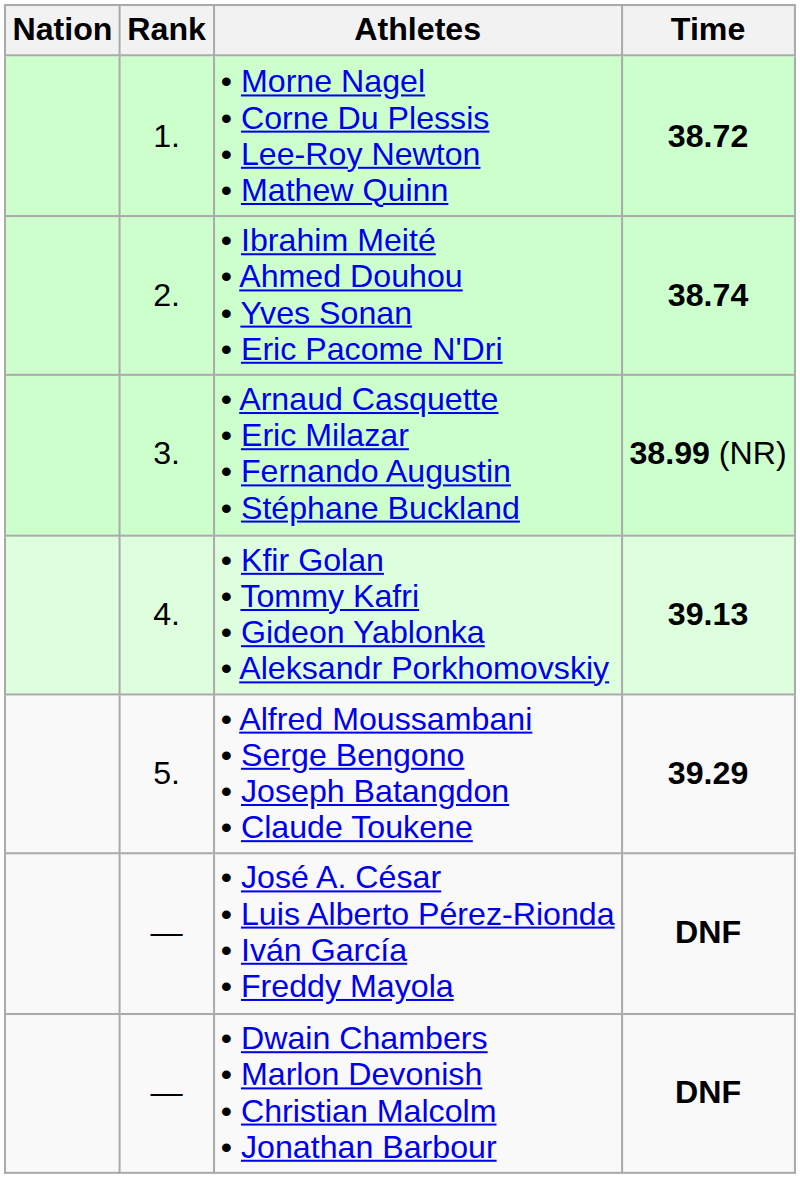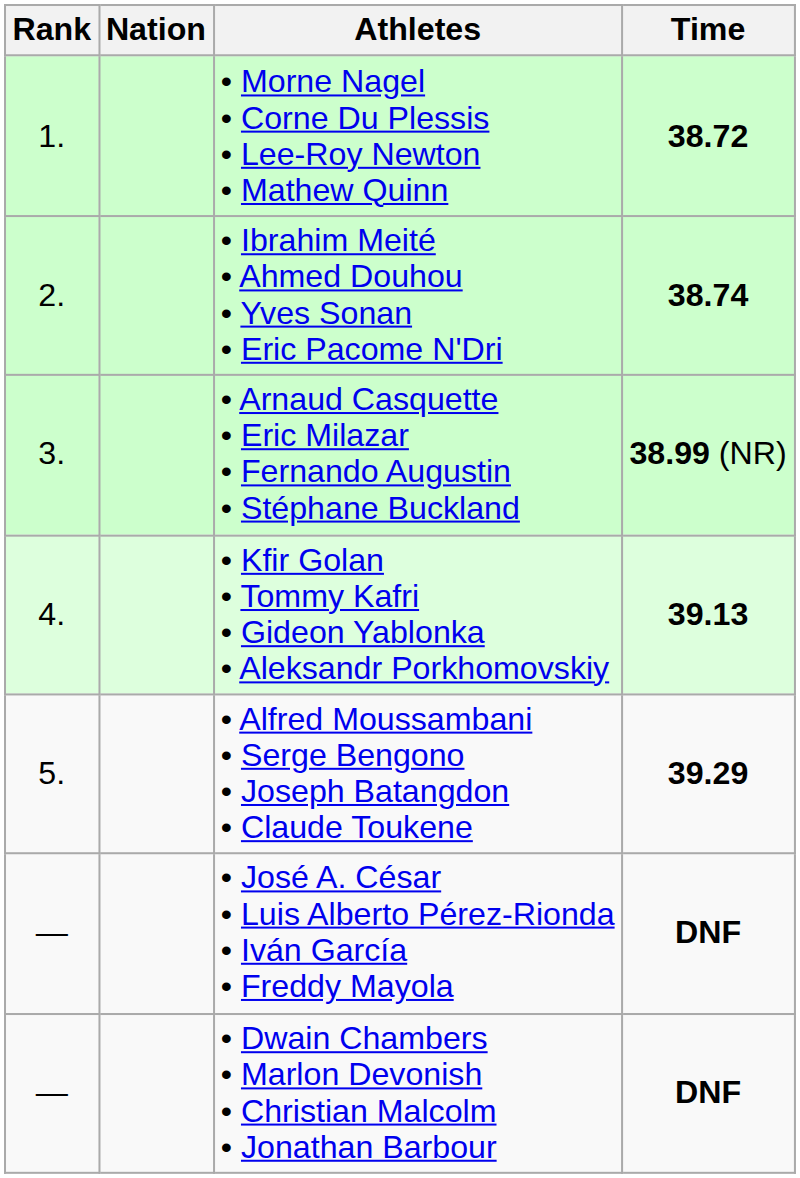columns swapped: (167, 30) <-> (62, 30)
